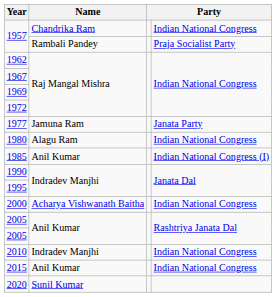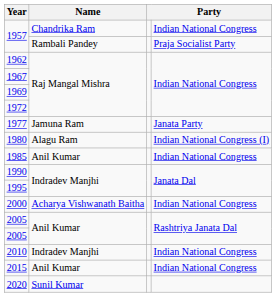(205, 140) Indian National Congress -> (211, 140) Indian National Congress (I)
(211, 156) Indian National Congress (I) -> (205, 156) Indian National Congress
